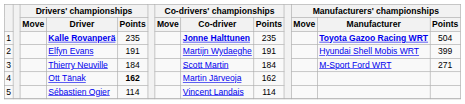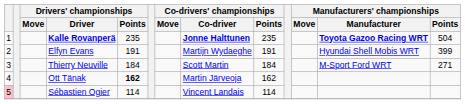(9, 92) no background -> (9, 92) pink background
